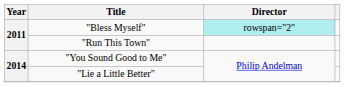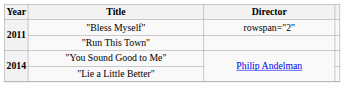(269, 27) paleturquoise background -> (269, 27) no background
